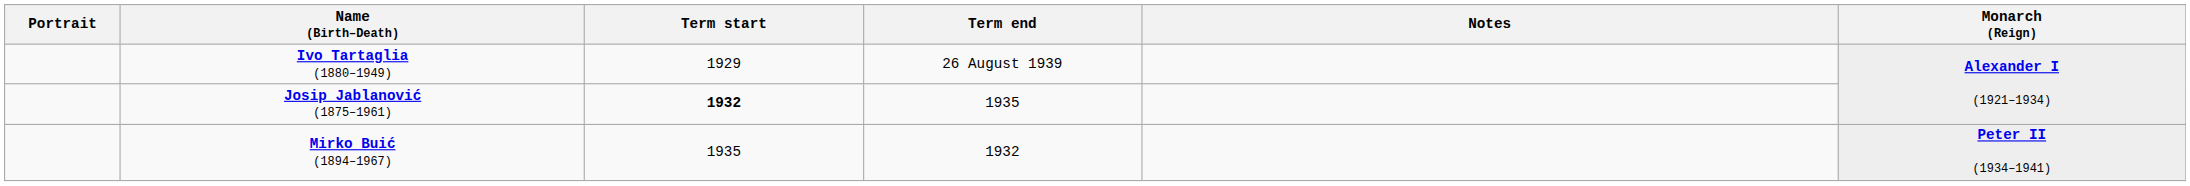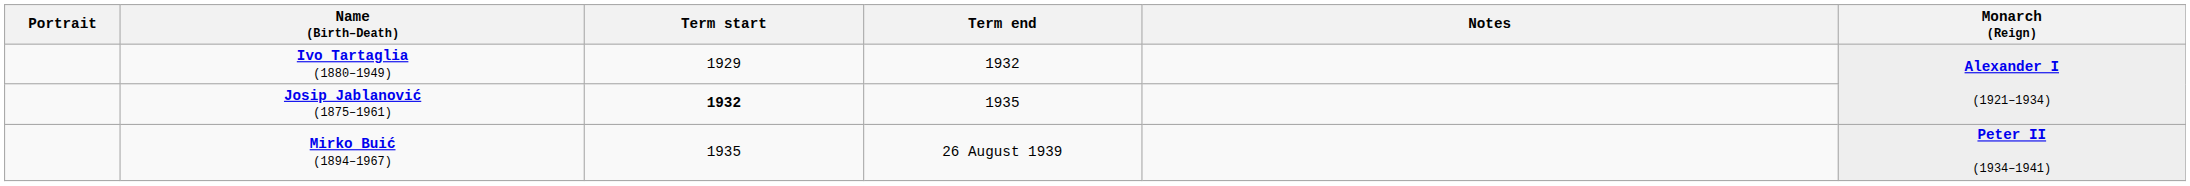(1002, 64) 26 August 1939 -> (1002, 64) 1932
(1002, 152) 1932 -> (1002, 152) 26 August 1939
